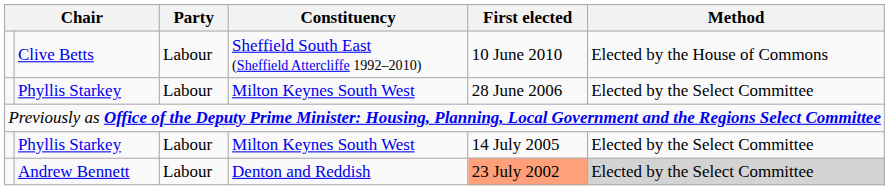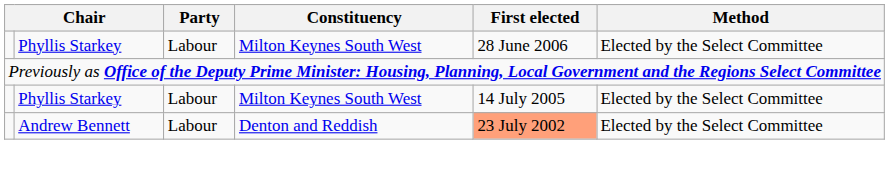- row: (56, 54)
(702, 171) lightgrey background -> (712, 125) no background
